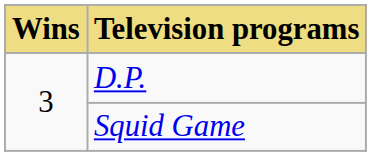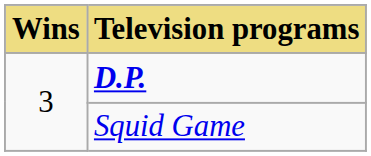(120, 77) normal -> (120, 77) bold
